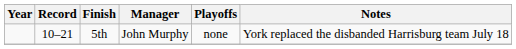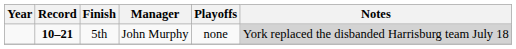(57, 34) normal -> (57, 34) bold
(376, 34) no background -> (376, 34) lightgrey background
